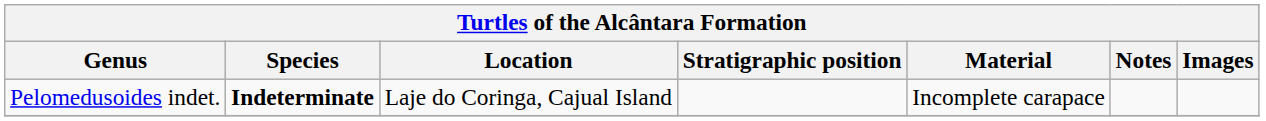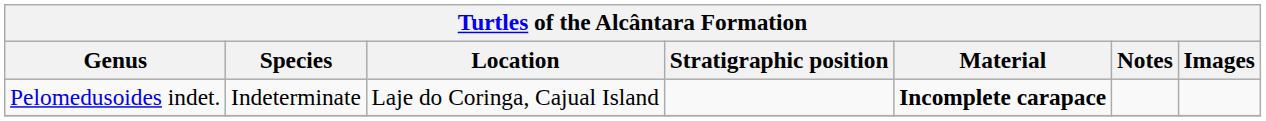(302, 97) bold -> (296, 97) normal
(1009, 97) normal -> (1003, 97) bold
